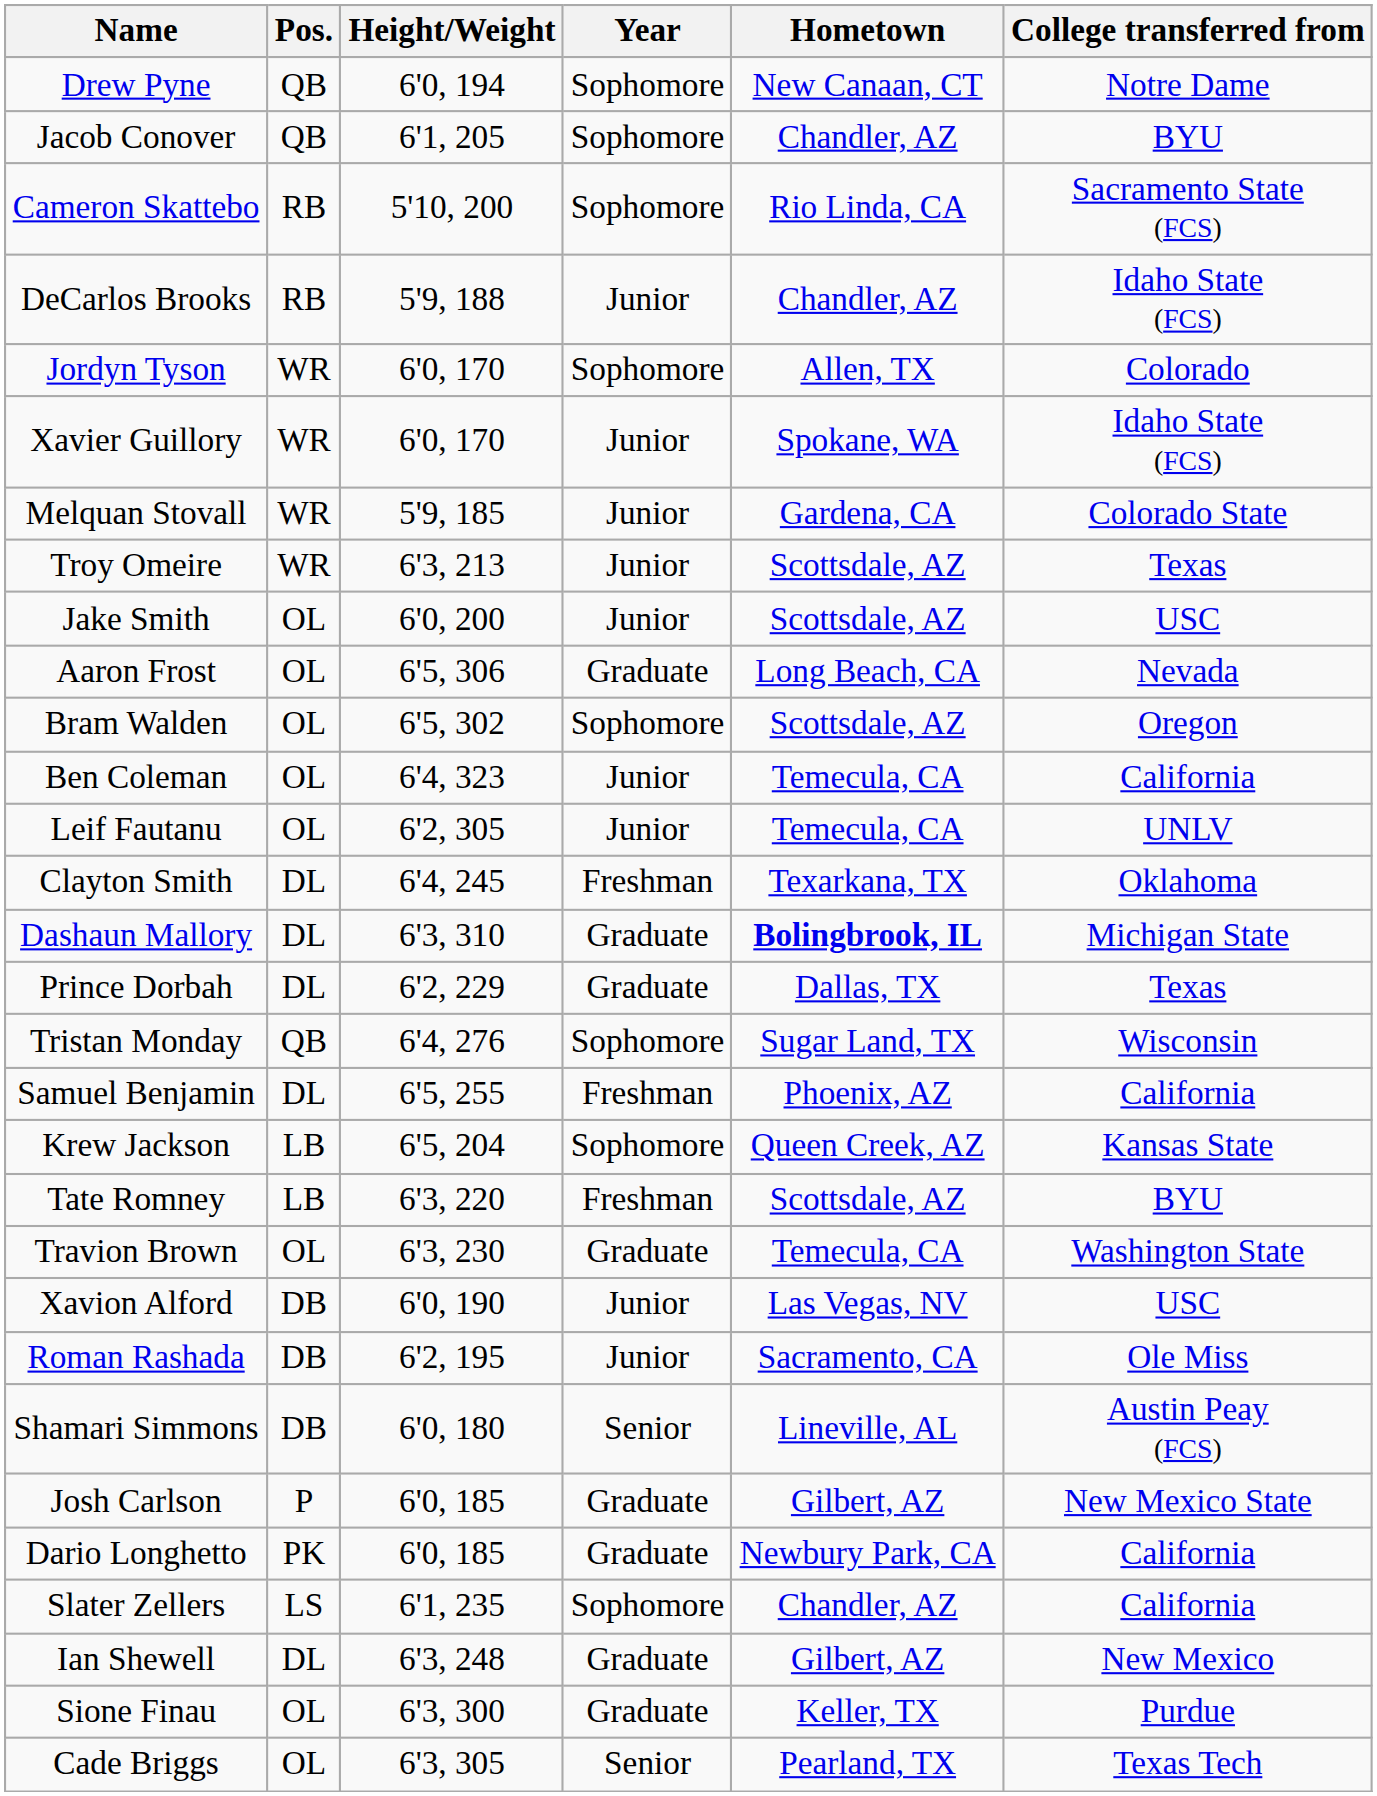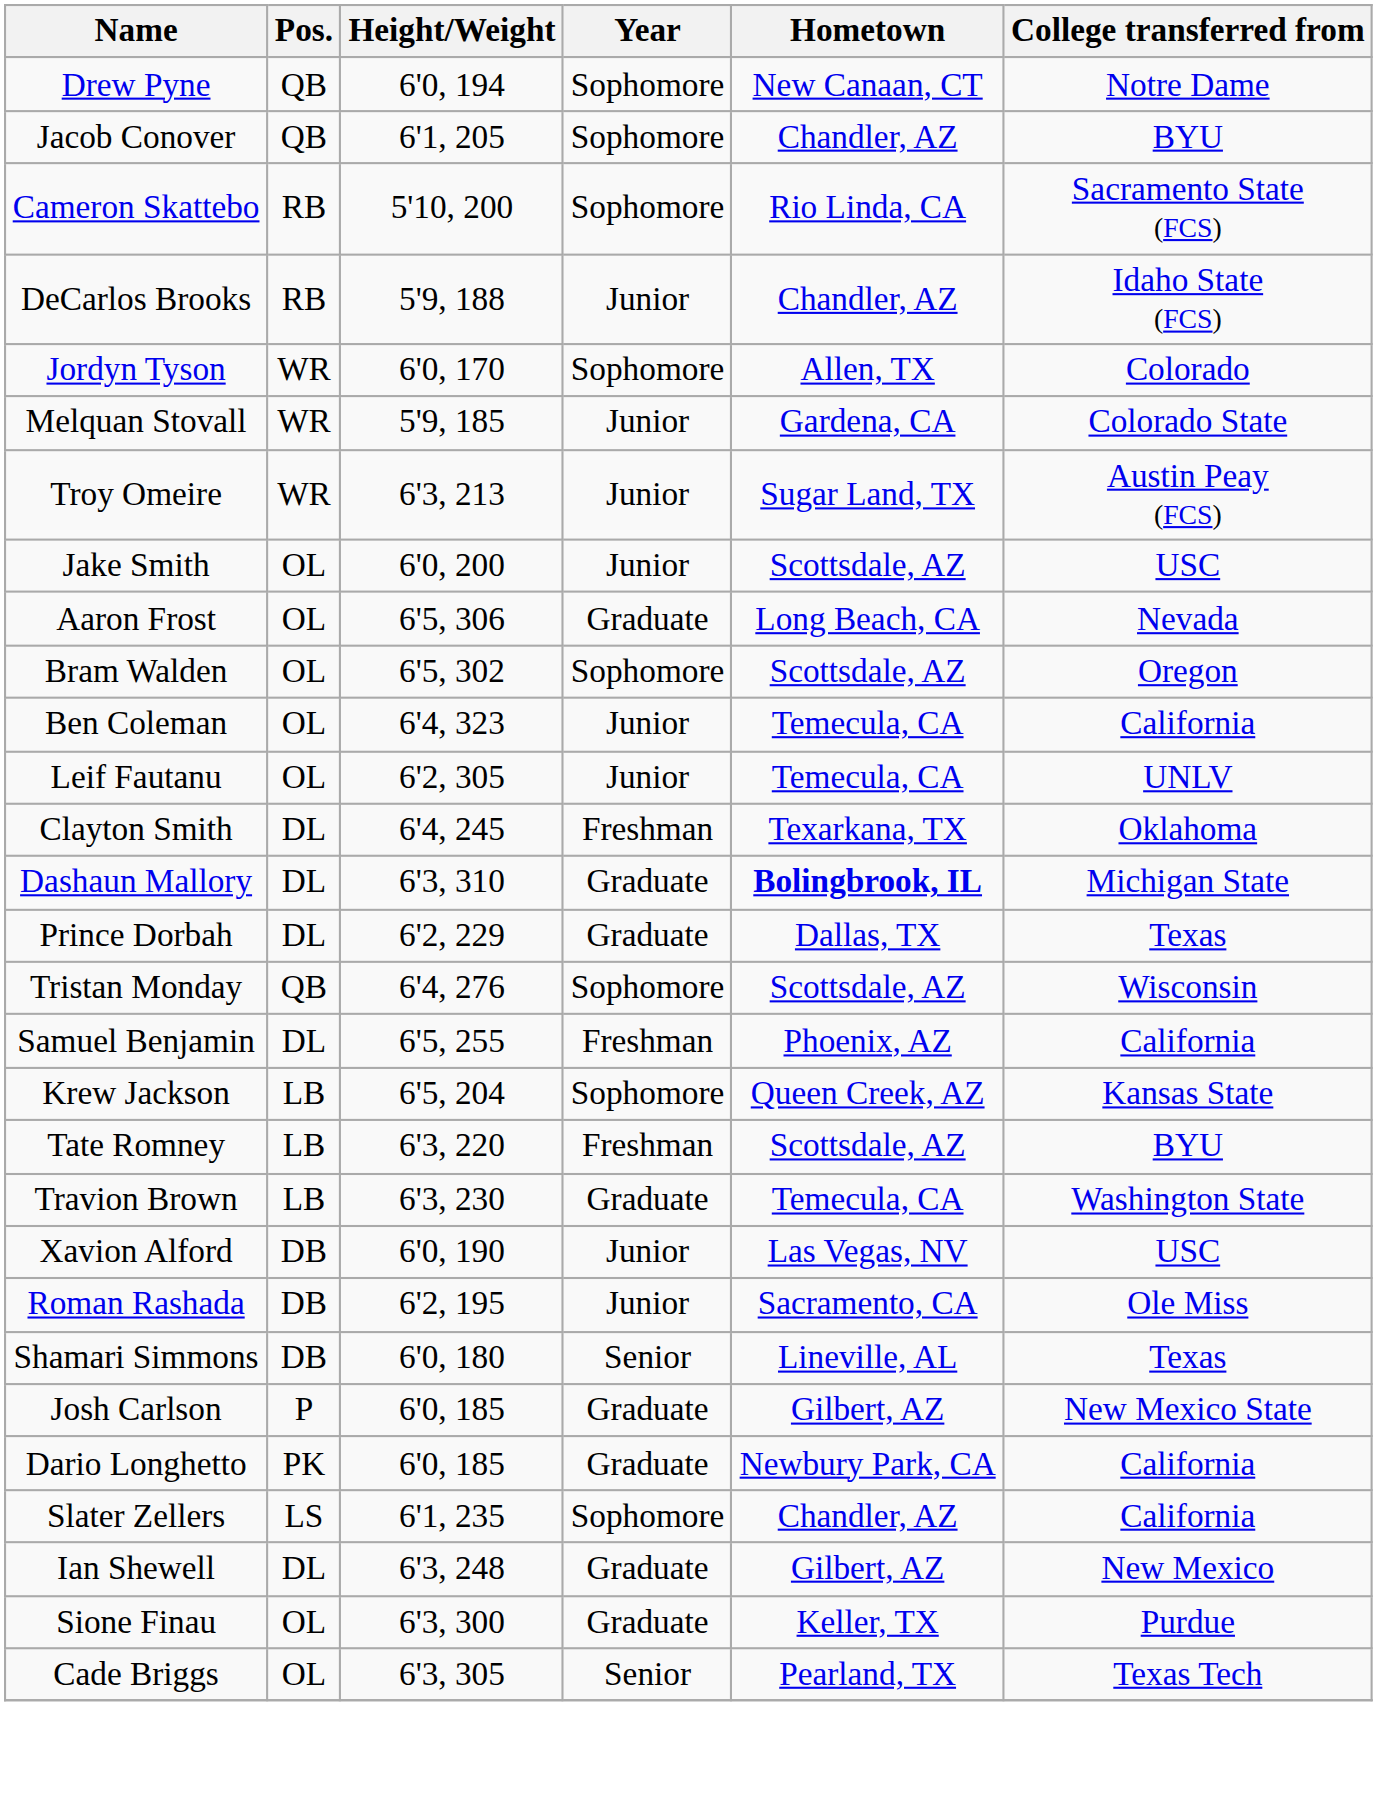- row: (136, 441)
(868, 565) Scottsdale, AZ -> (868, 493) Sugar Land, TX
(1188, 565) Texas -> (1188, 493) Austin Peay (FCS)
(868, 1040) Sugar Land, TX -> (868, 987) Scottsdale, AZ
(304, 1251) OL -> (304, 1198) LB
(1188, 1428) Austin Peay (FCS) -> (1188, 1357) Texas
